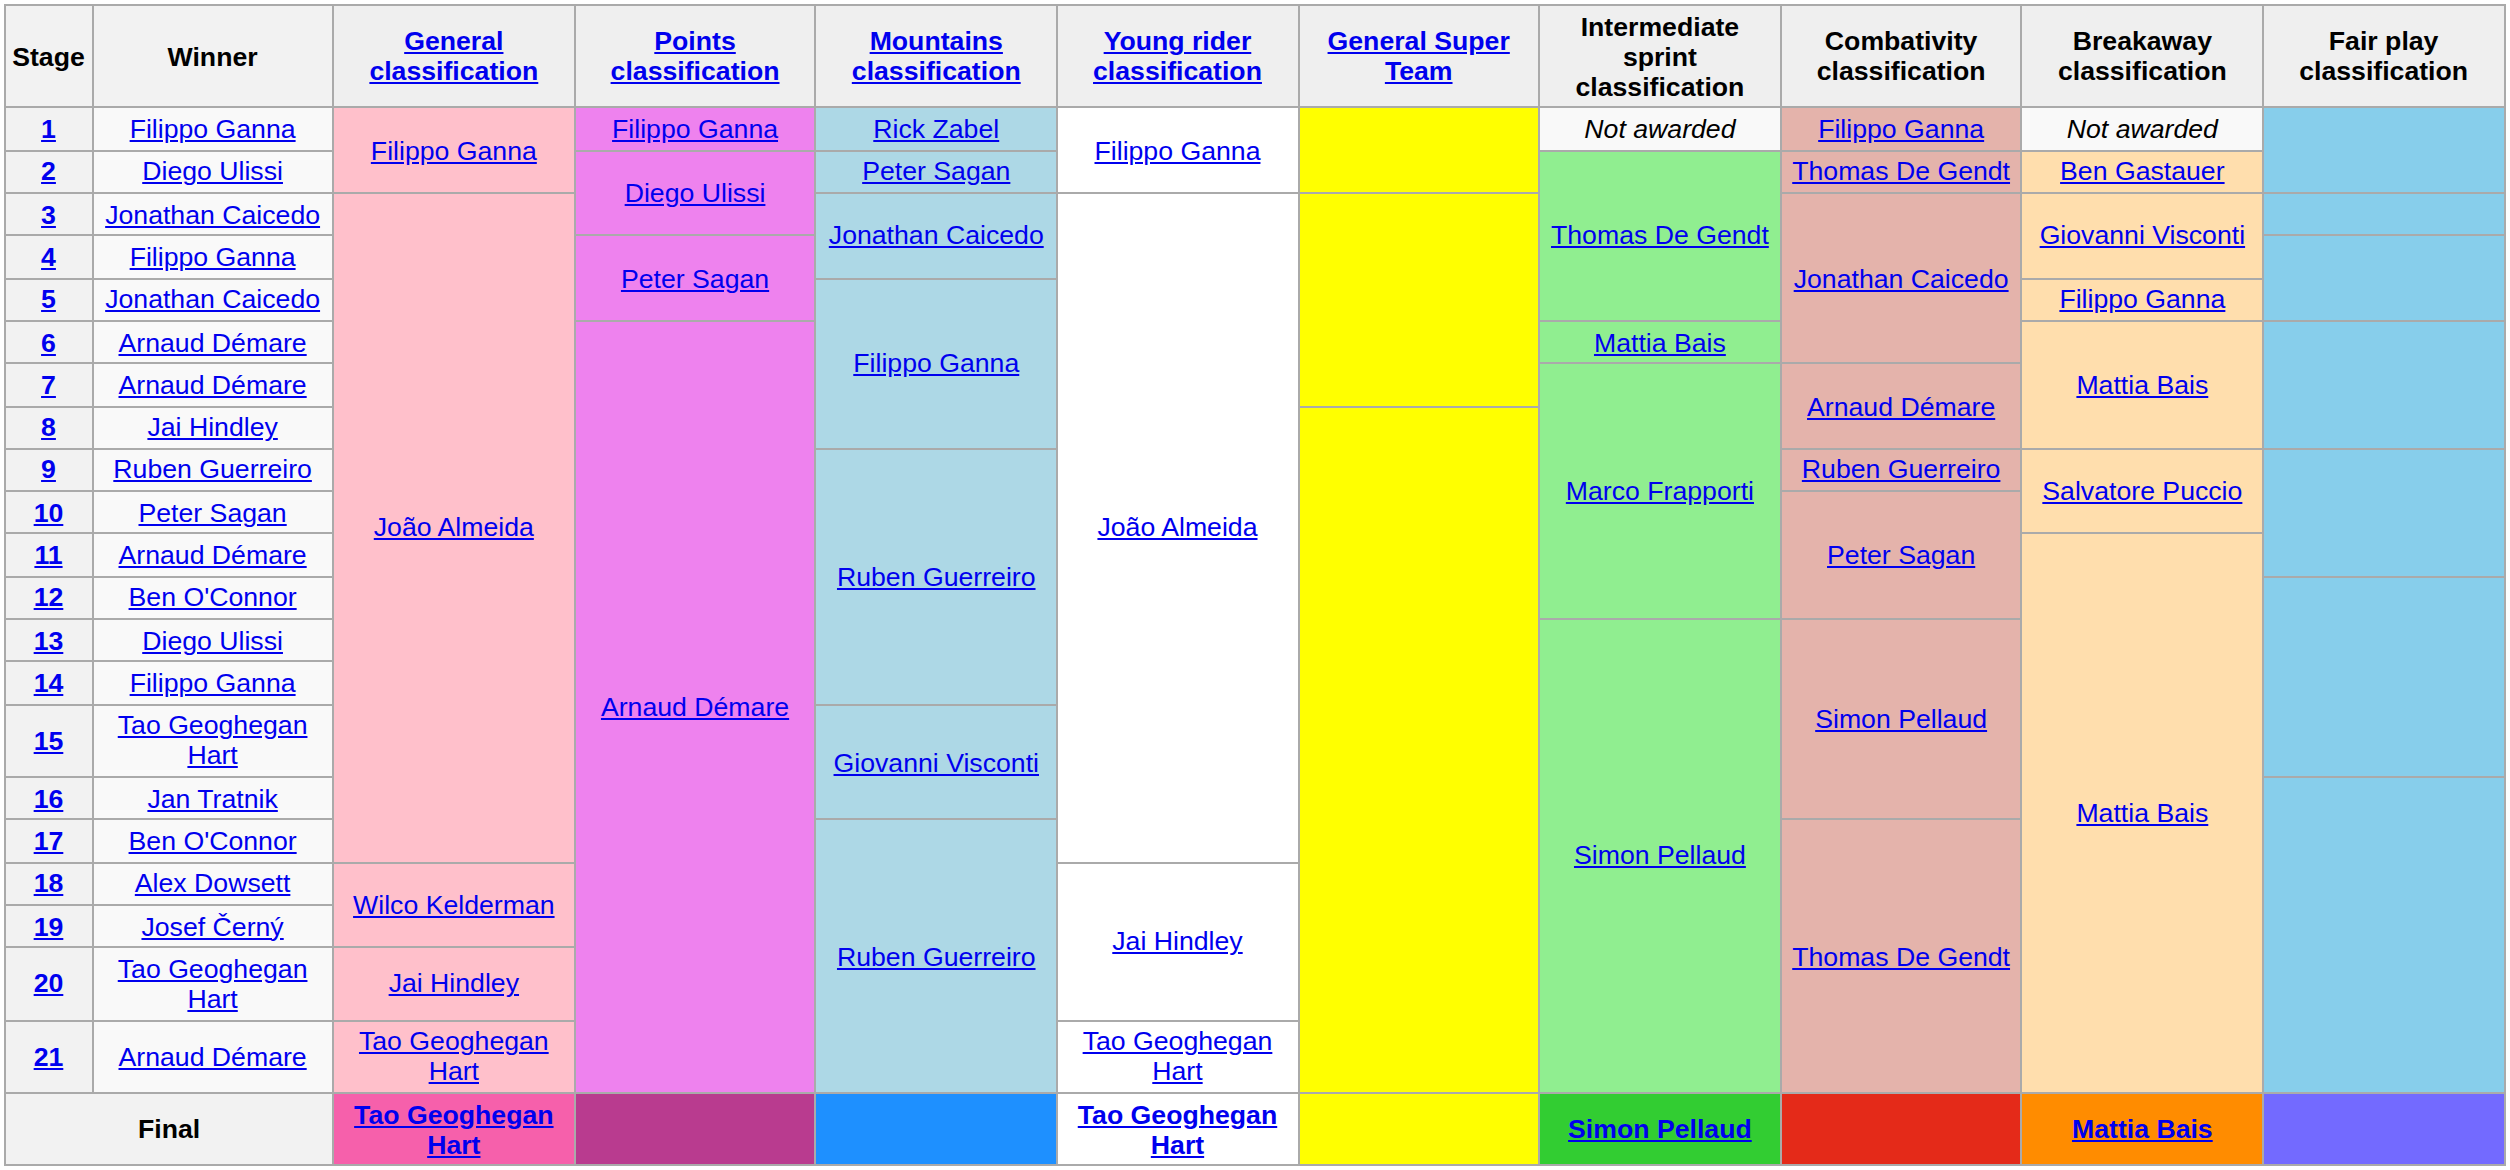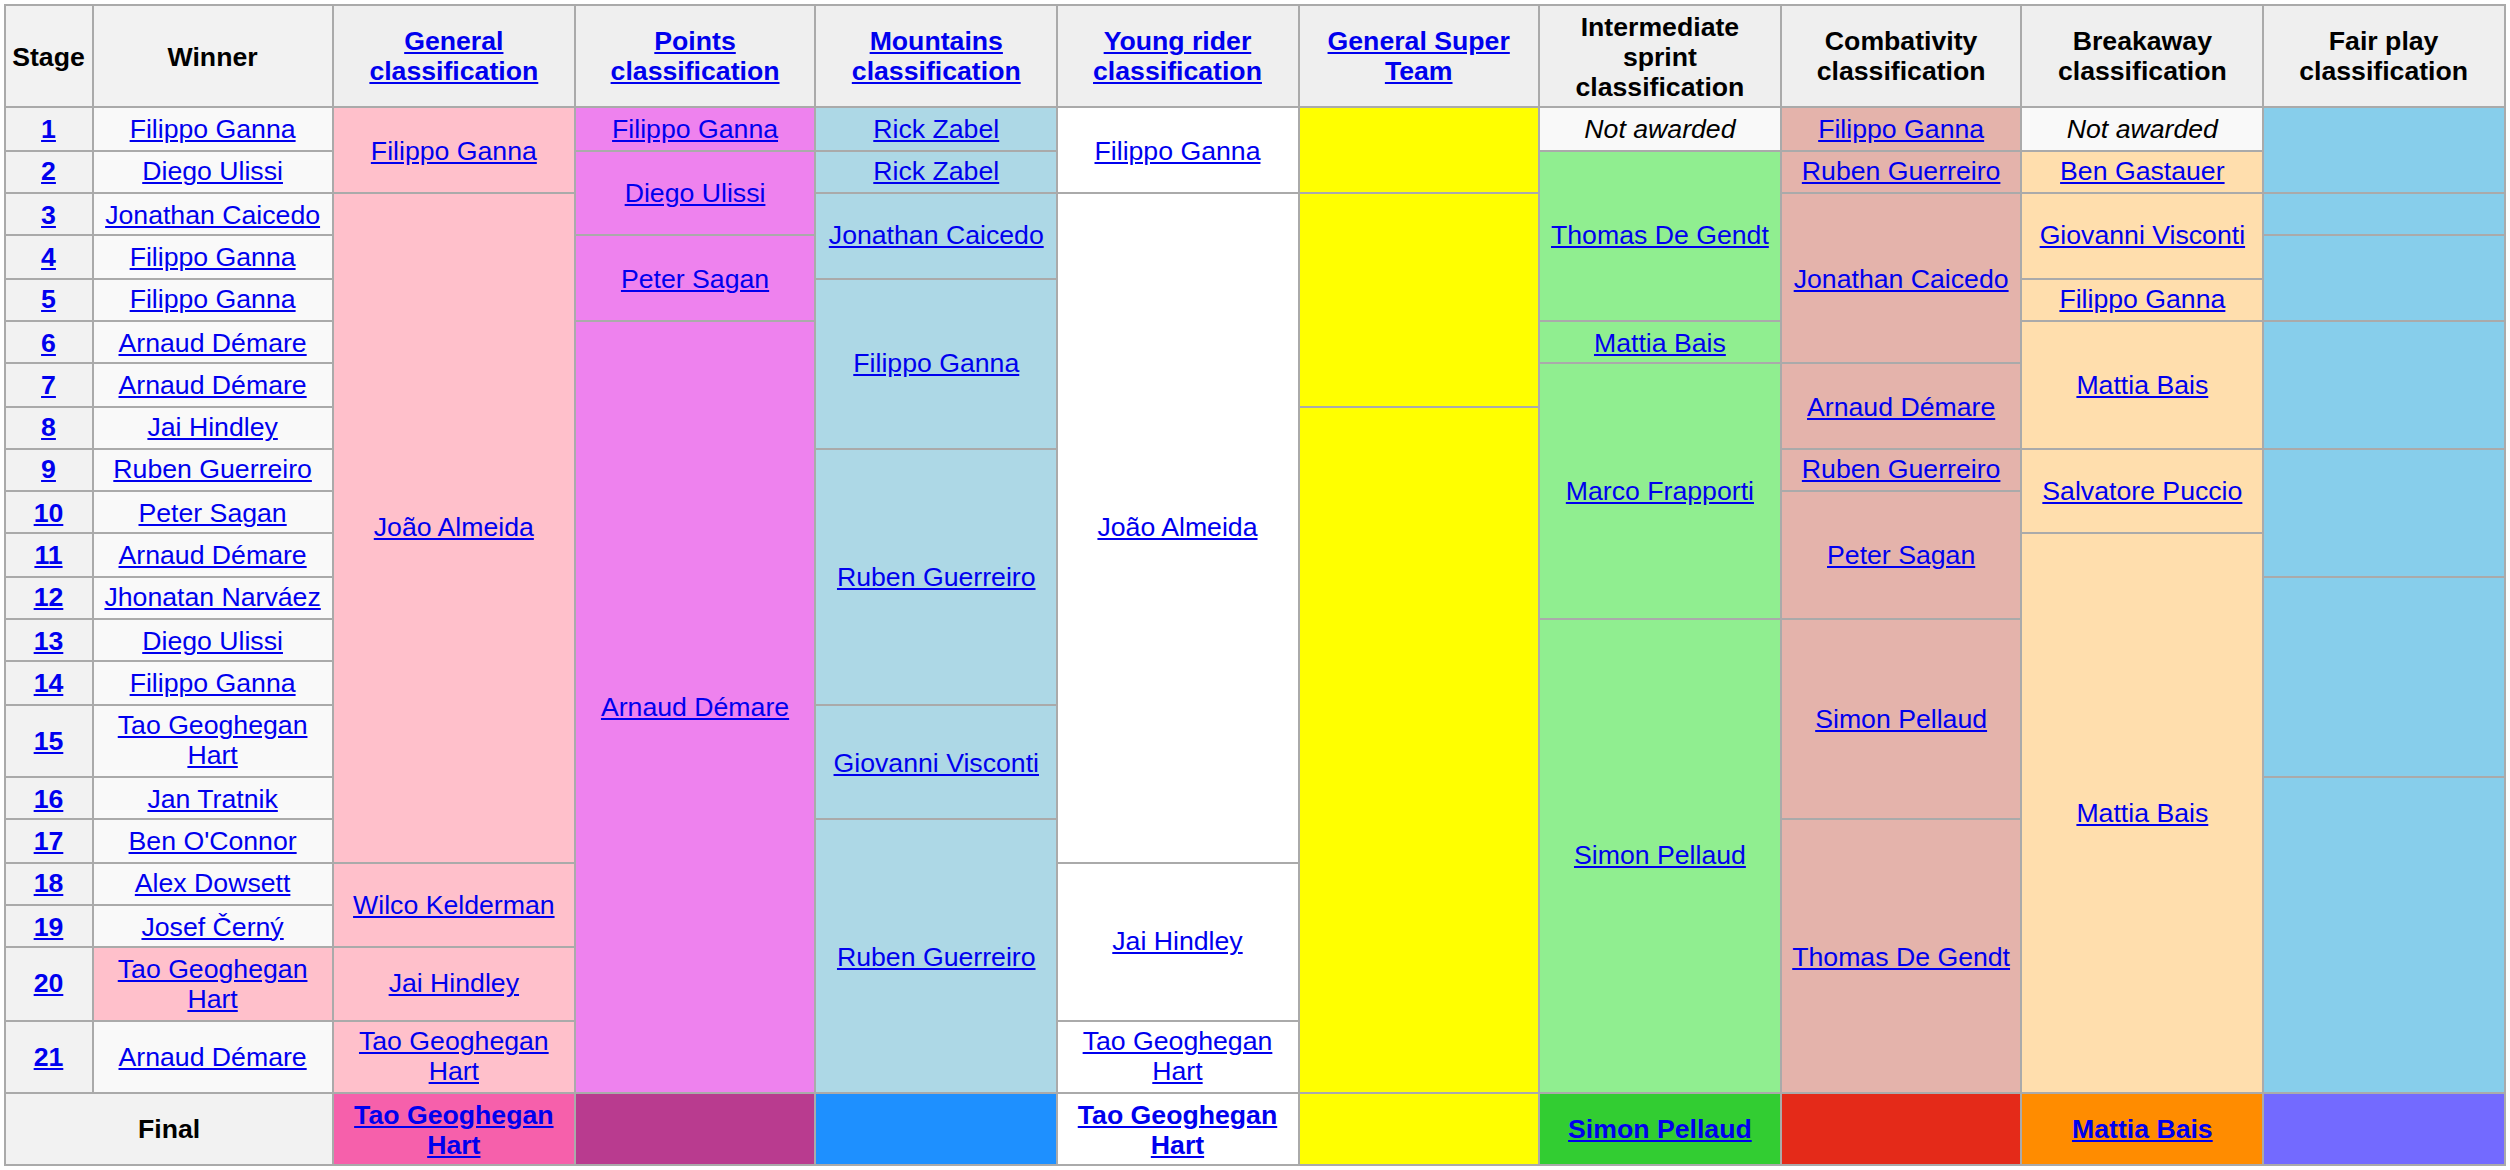(936, 172) Peter Sagan -> (936, 172) Rick Zabel
(1901, 172) Thomas De Gendt -> (1901, 172) Ruben Guerreiro
(213, 300) Jonathan Caicedo -> (213, 300) Filippo Ganna
(213, 598) Ben O'Connor -> (213, 598) Jhonatan Narváez
(213, 984) no background -> (213, 984) pink background
